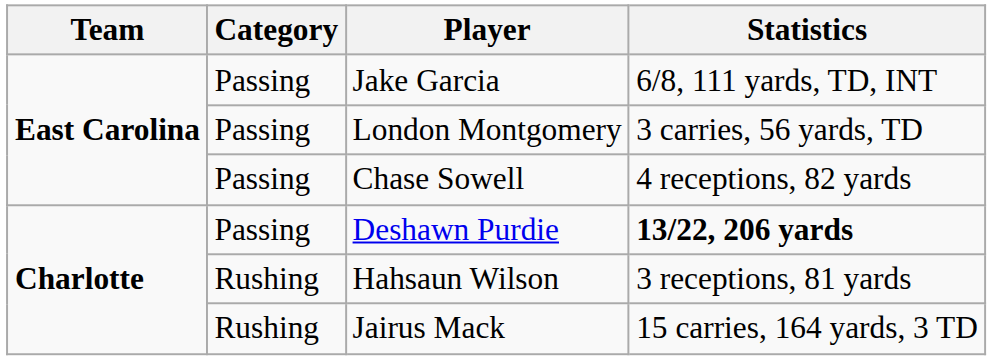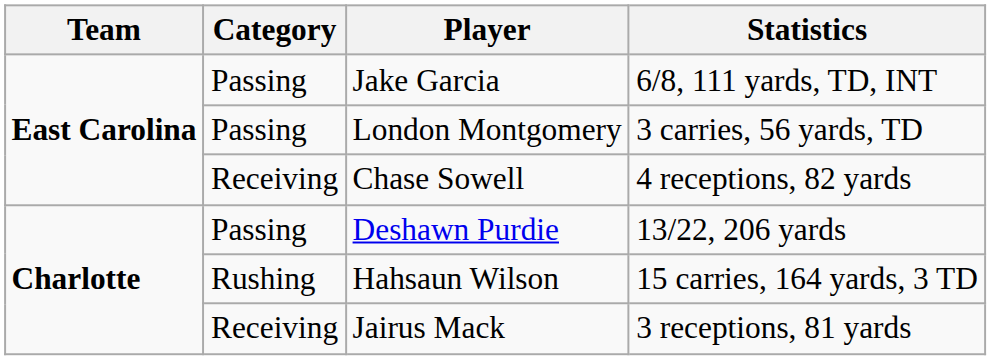(262, 178) Passing -> (275, 178) Receiving
(745, 228) bold -> (741, 228) normal
(774, 278) 3 receptions, 81 yards -> (807, 278) 15 carries, 164 yards, 3 TD
(267, 328) Rushing -> (275, 328) Receiving
(807, 328) 15 carries, 164 yards, 3 TD -> (774, 328) 3 receptions, 81 yards
